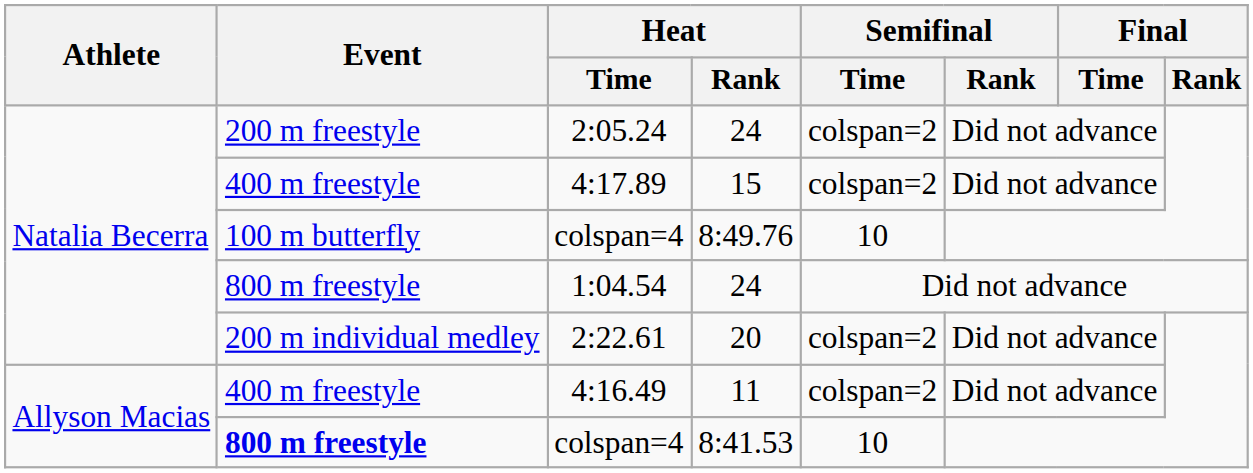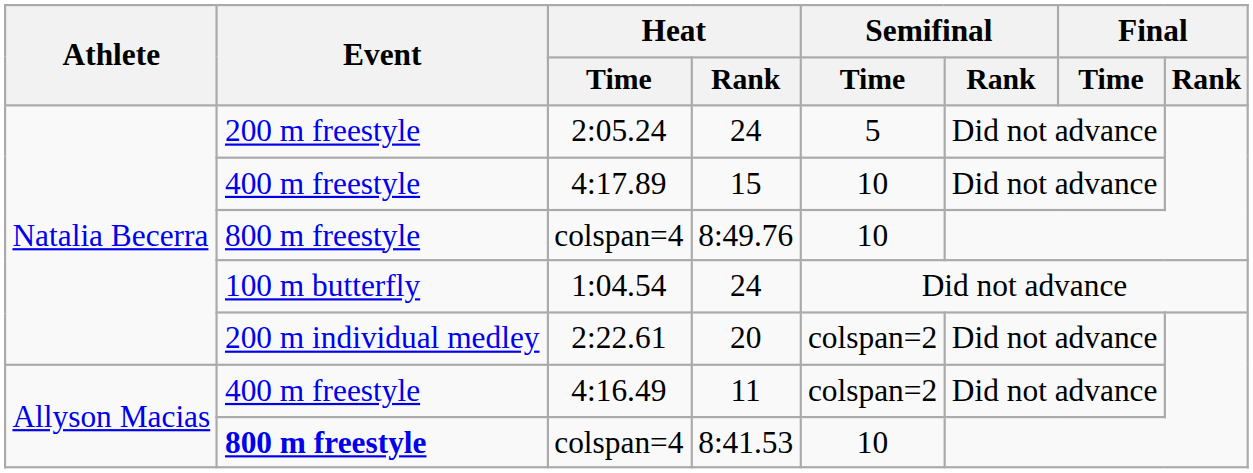(873, 131) colspan=2 -> (873, 131) 5
(873, 183) colspan=2 -> (873, 183) 10
(323, 235) 100 m butterfly -> (323, 235) 800 m freestyle
(323, 286) 800 m freestyle -> (323, 286) 100 m butterfly
